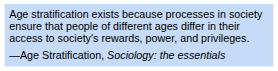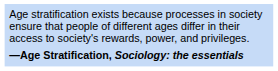(117, 56) normal -> (126, 56) bold
